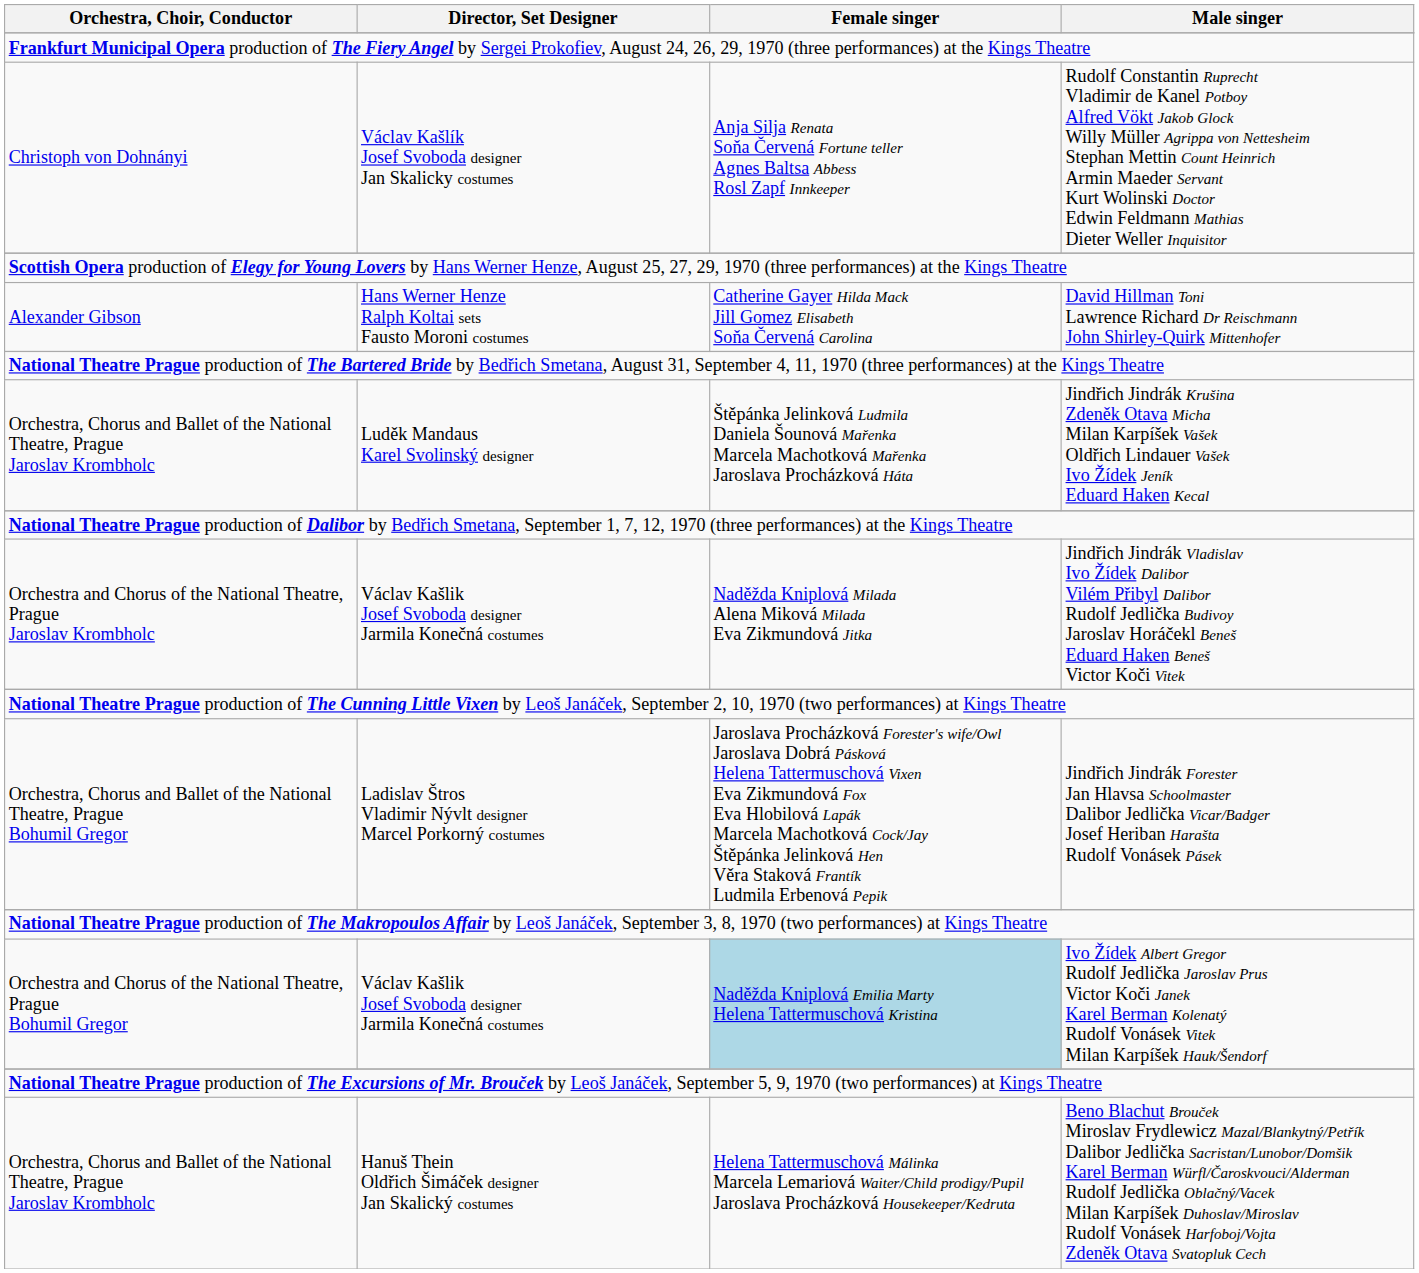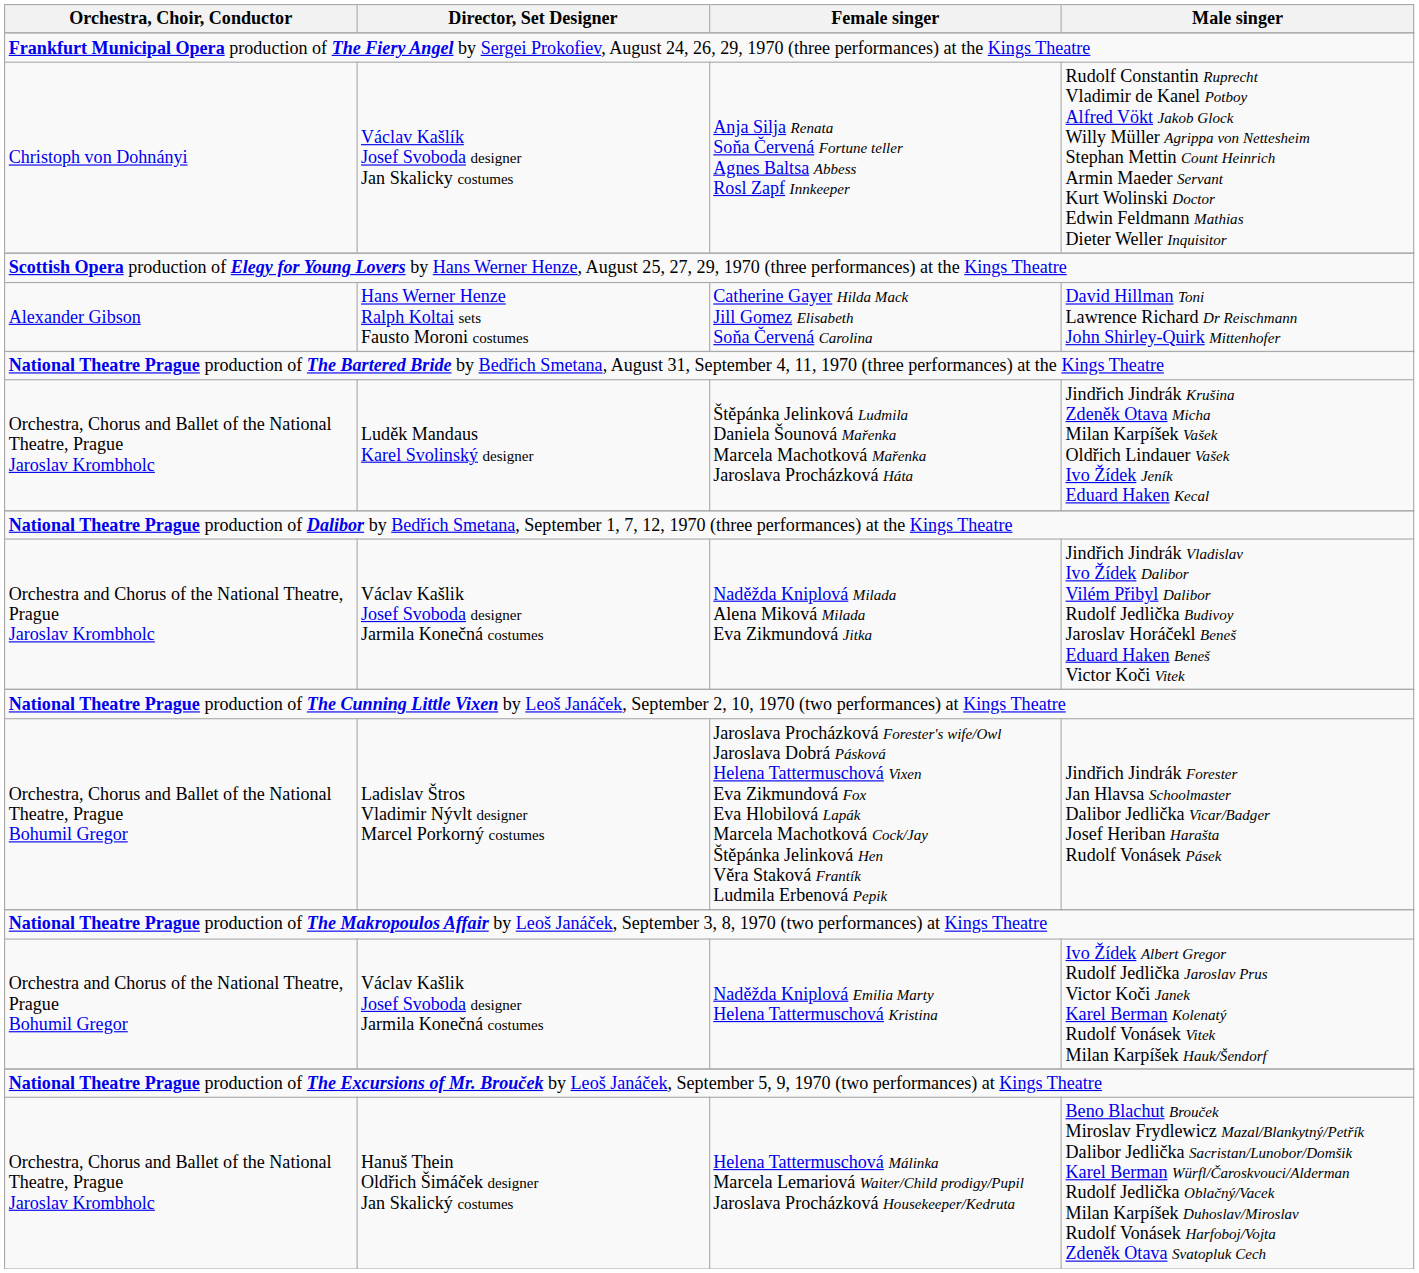(826, 1003) lightblue background -> (826, 1003) no background
